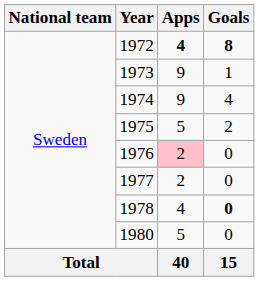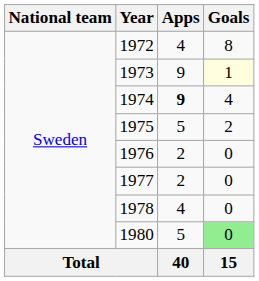(181, 45) bold -> (181, 45) normal
(229, 45) bold -> (229, 45) normal
(229, 72) no background -> (229, 72) lightyellow background
(181, 99) normal -> (181, 99) bold
(181, 153) pink background -> (181, 153) no background
(229, 208) bold -> (229, 208) normal
(229, 235) no background -> (229, 235) lightgreen background
